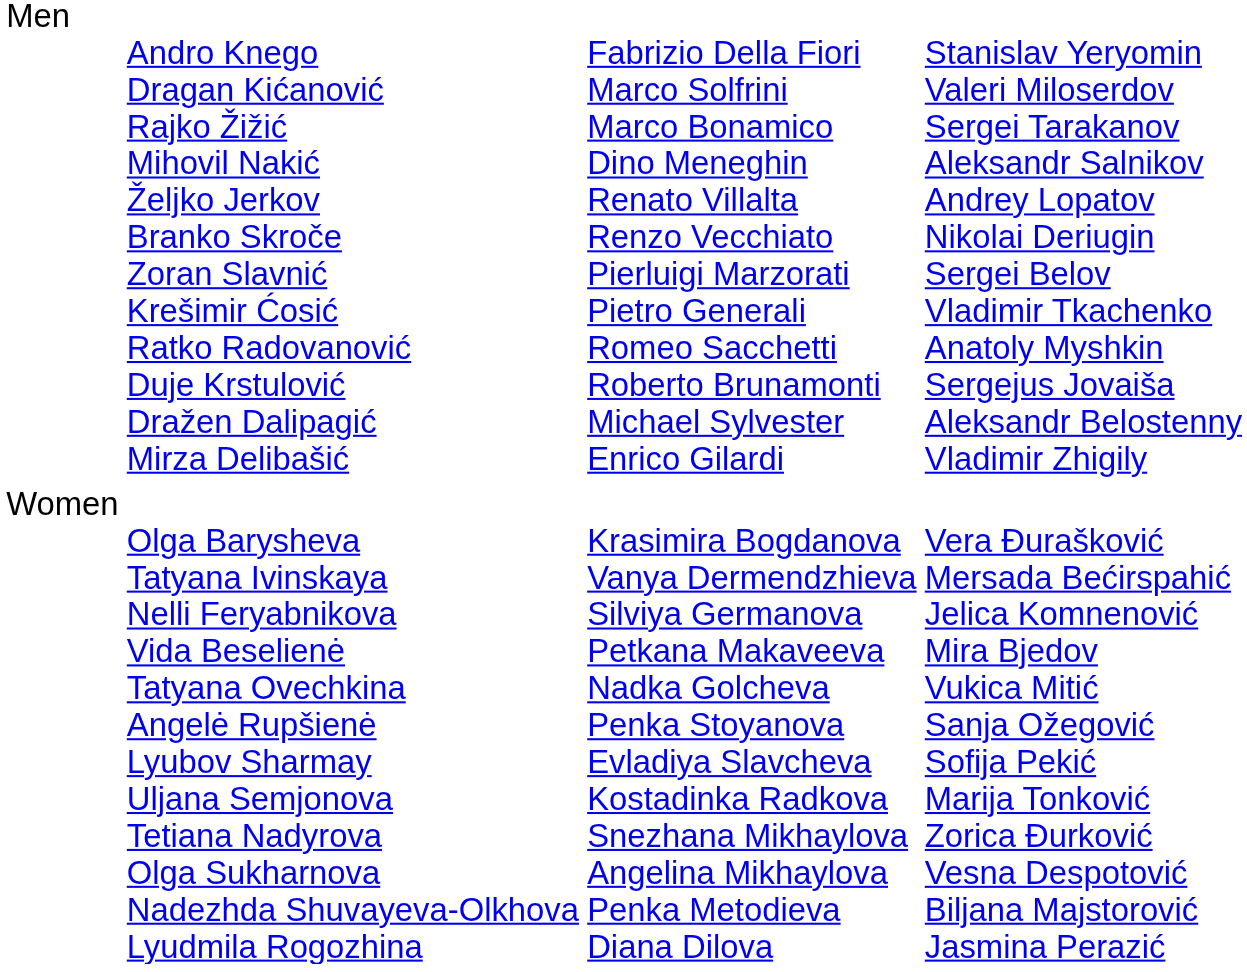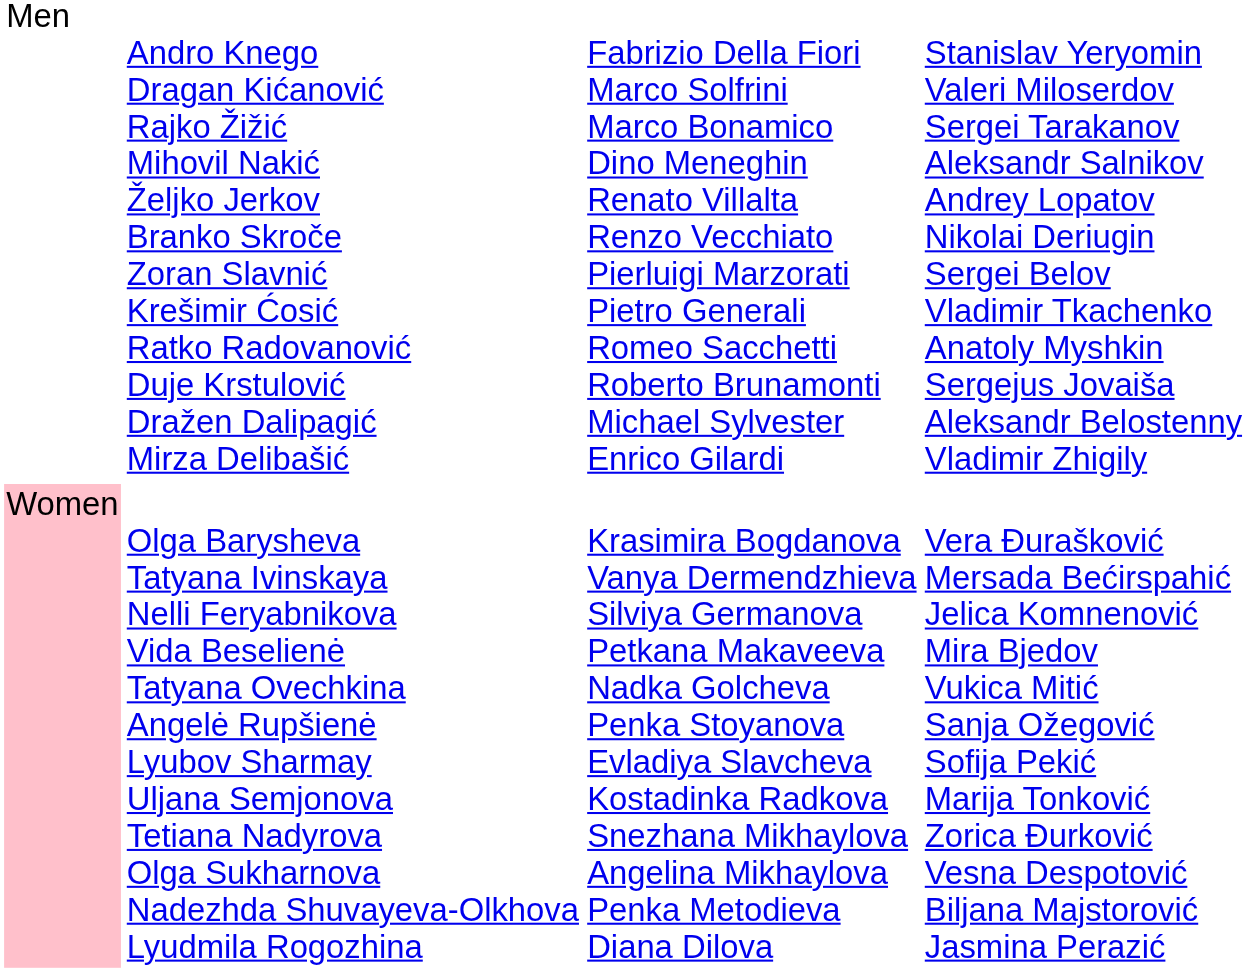(62, 503) no background -> (62, 503) pink background
